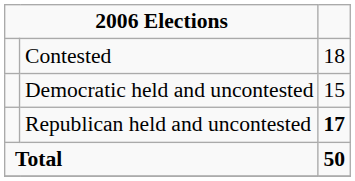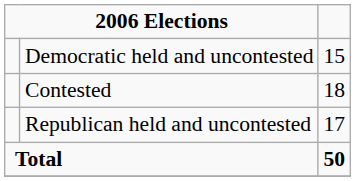rows swapped: (169, 90) <-> (68, 55)
(334, 124) bold -> (334, 124) normal
